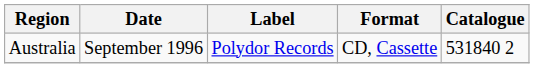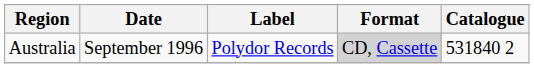(390, 47) no background -> (390, 47) lightgrey background
